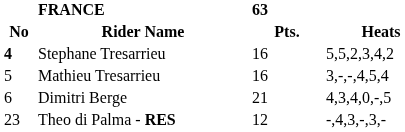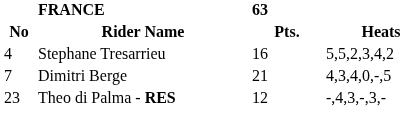(8, 54) bold -> (8, 54) normal
- row: (99, 76)
(8, 98) 6 -> (8, 76) 7
